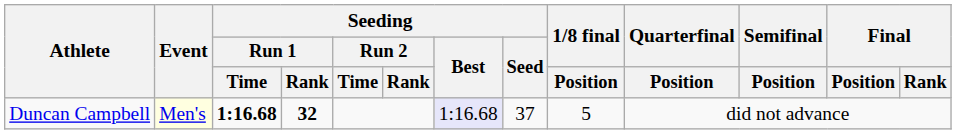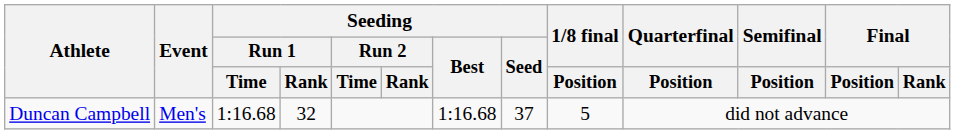(183, 113) lightyellow background -> (183, 113) no background
(247, 113) bold -> (246, 113) normal
(307, 113) bold -> (306, 113) normal
(468, 113) lavender background -> (467, 113) no background
